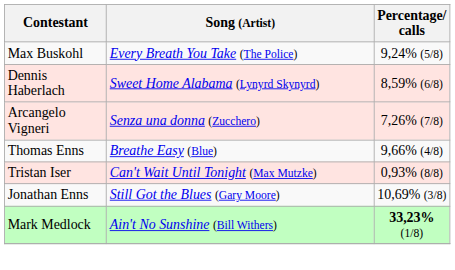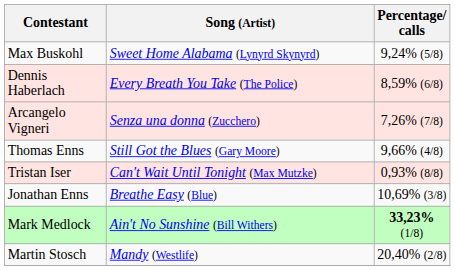(204, 53) Every Breath You Take (The Police) -> (215, 53) Sweet Home Alabama (Lynyrd Skynyrd)
(215, 83) Sweet Home Alabama (Lynyrd Skynyrd) -> (204, 83) Every Breath You Take (The Police)
(163, 150) Breathe Easy (Blue) -> (195, 150) Still Got the Blues (Gary Moore)
(195, 194) Still Got the Blues (Gary Moore) -> (163, 194) Breathe Easy (Blue)
+ row: (47, 254)
